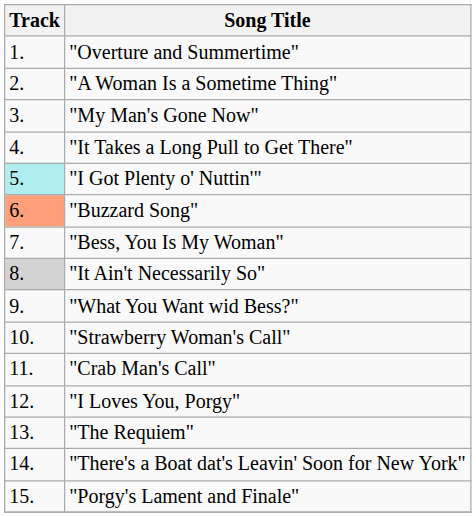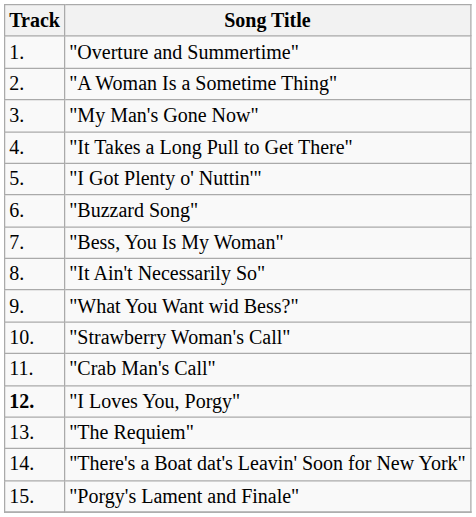(17, 178) paleturquoise background -> (17, 178) no background
(17, 210) lightsalmon background -> (17, 210) no background
(17, 274) lightgrey background -> (17, 274) no background
(22, 400) normal -> (22, 400) bold
